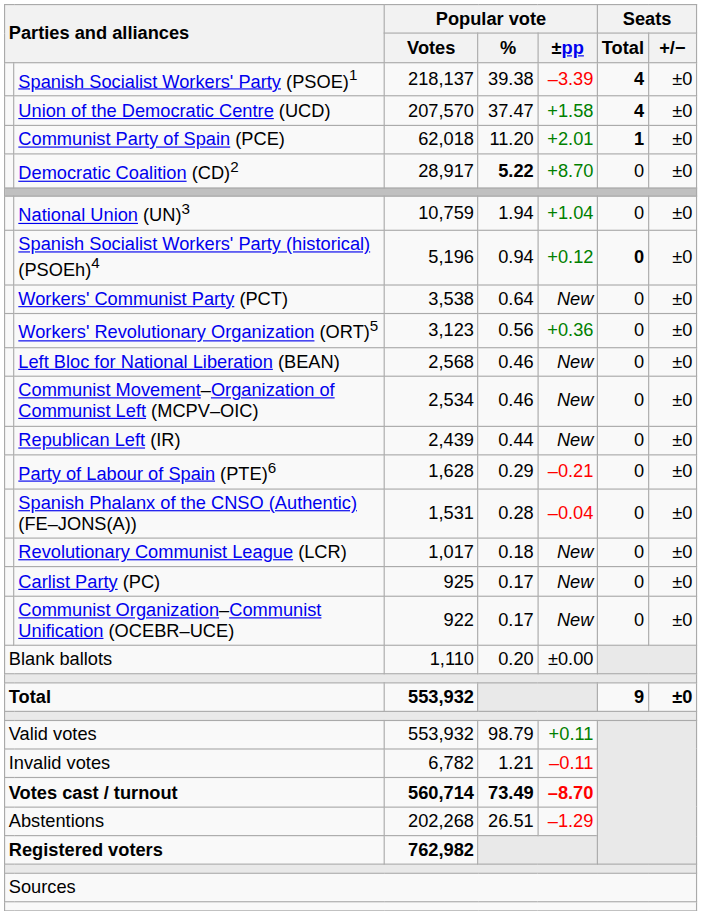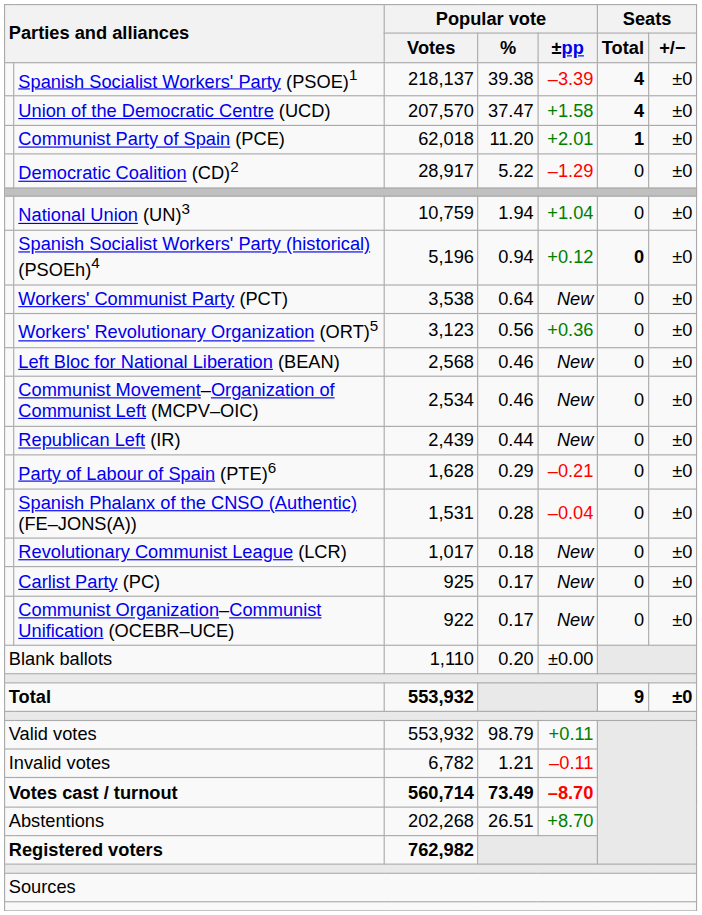(516, 170) bold -> (516, 170) normal
(570, 170) +8.70 -> (571, 170) –1.29
(571, 821) –1.29 -> (570, 821) +8.70
